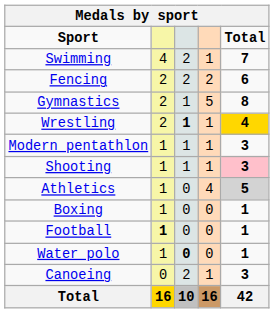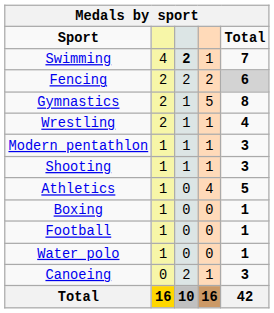(186, 59) normal -> (186, 59) bold
(245, 81) no background -> (245, 81) lightgrey background
(186, 124) bold -> (186, 124) normal
(245, 124) gold background -> (245, 124) no background
(245, 167) pink background -> (245, 167) no background
(245, 189) lightgrey background -> (245, 189) no background
(163, 232) bold -> (163, 232) normal
(186, 254) bold -> (186, 254) normal
